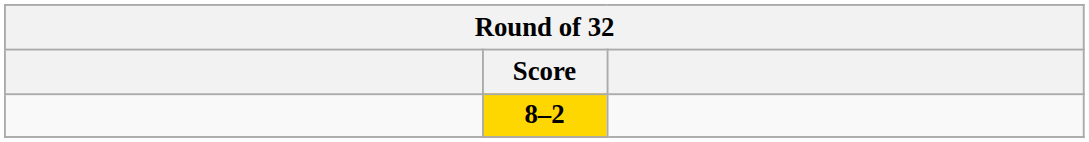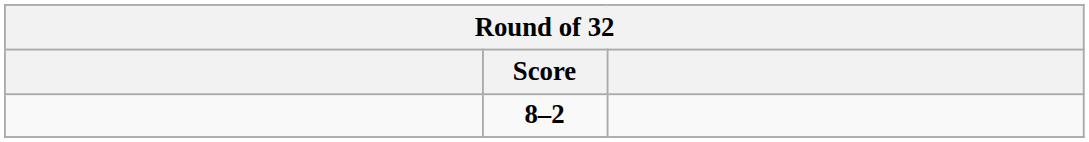(545, 115) gold background -> (545, 115) no background
